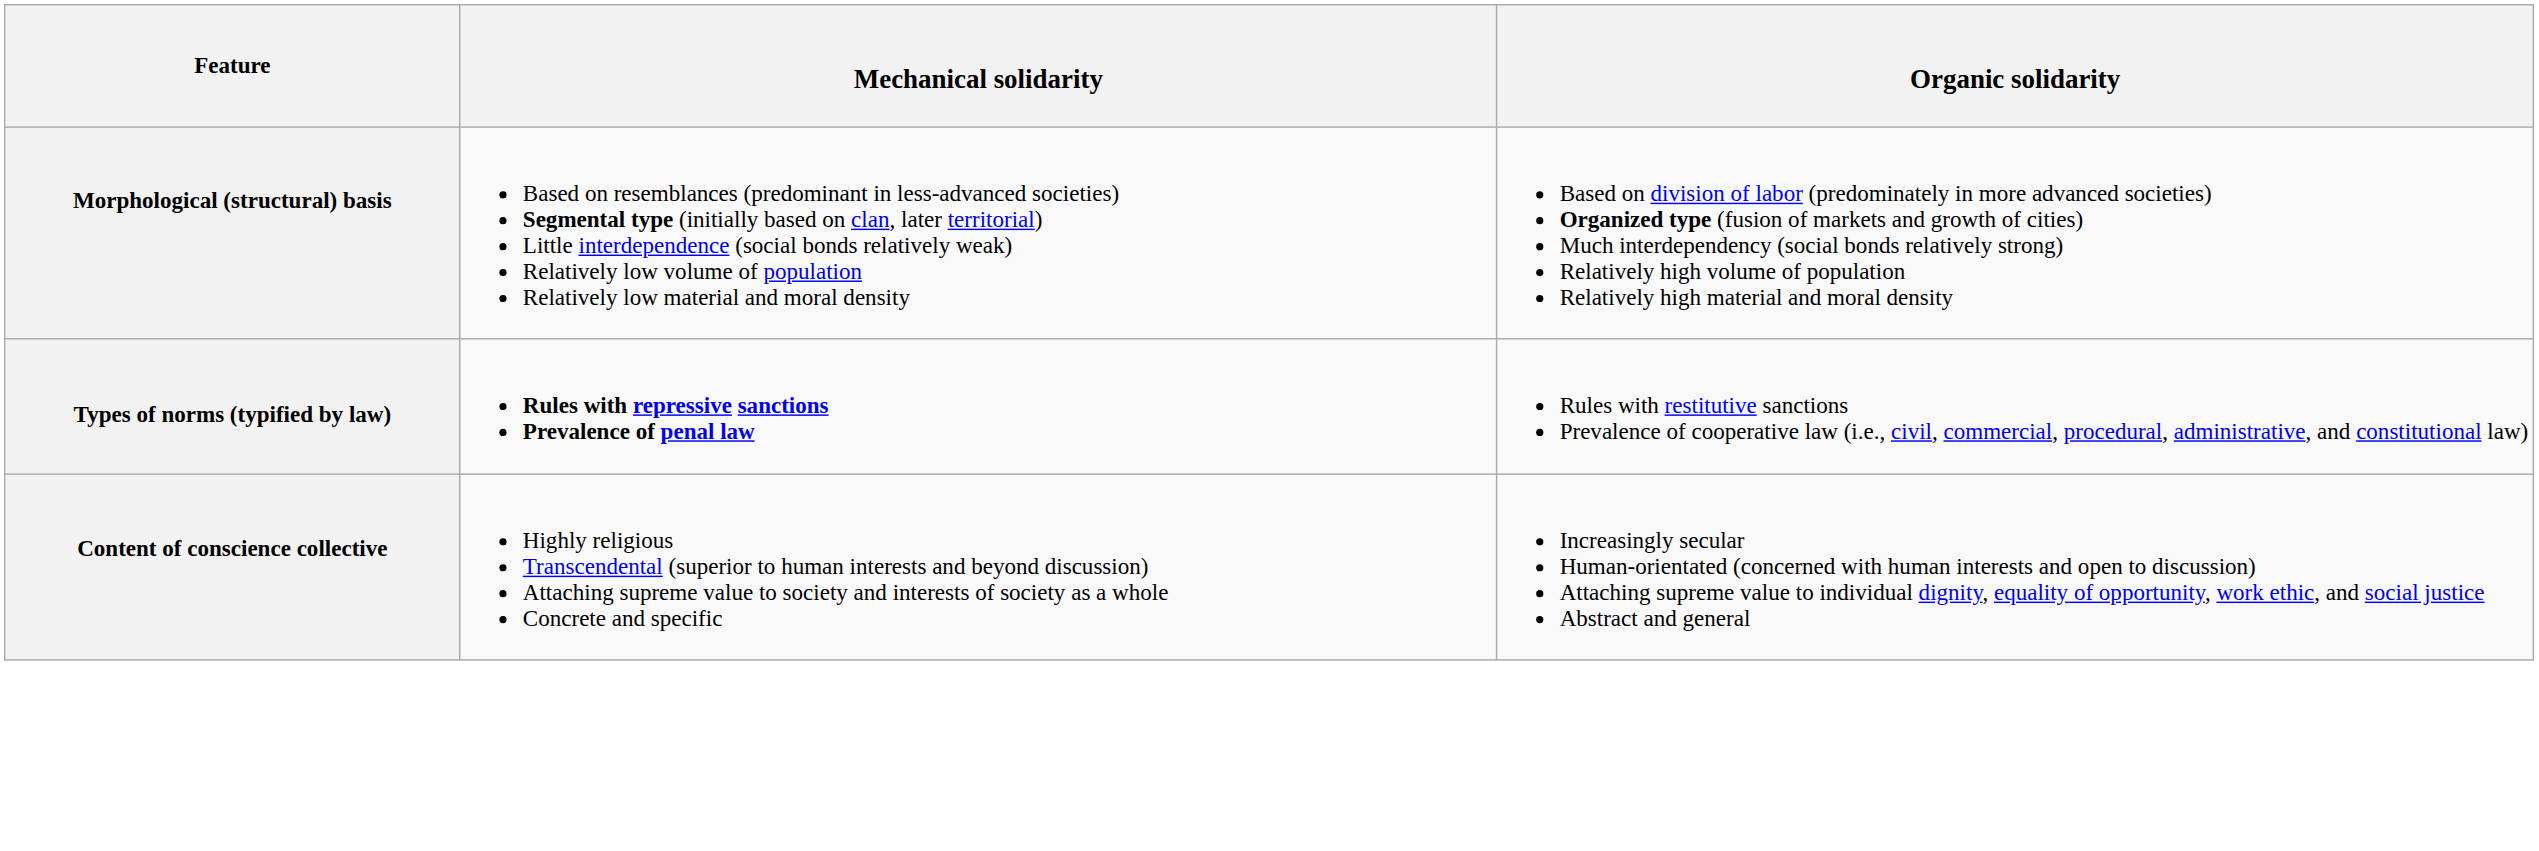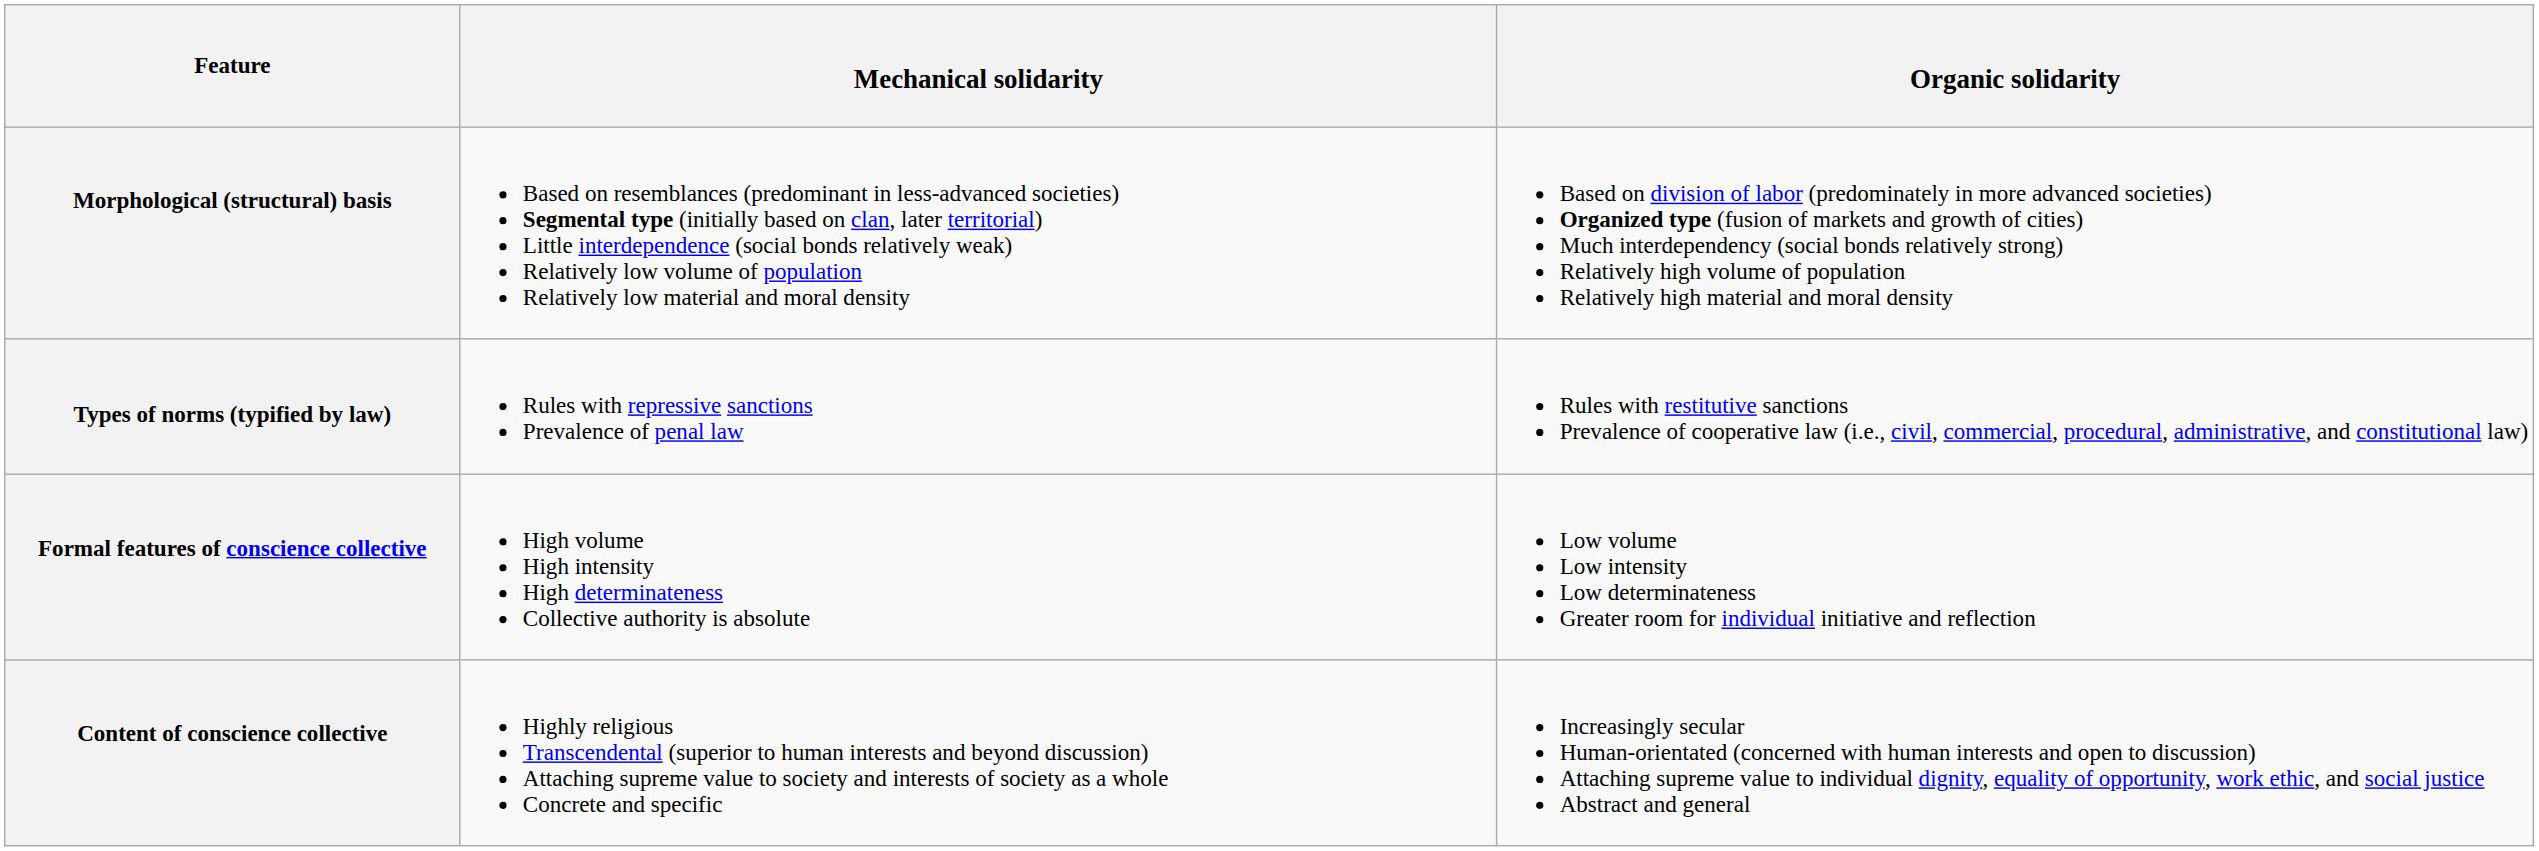(978, 419) bold -> (978, 419) normal
+ row: (232, 548)
